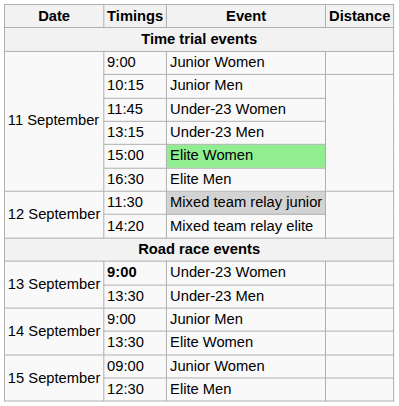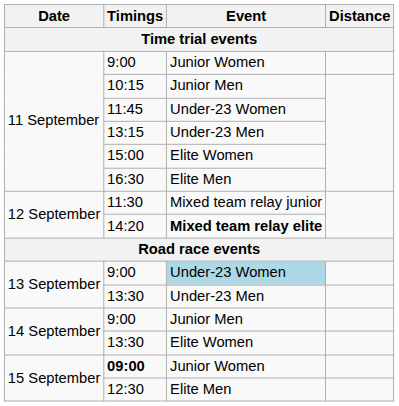(212, 156) lightgreen background -> (212, 156) no background
(246, 202) lightgrey background -> (246, 202) no background
(242, 226) normal -> (246, 226) bold
(122, 272) bold -> (121, 272) normal
(228, 272) no background -> (228, 272) lightblue background
(126, 366) normal -> (126, 366) bold
